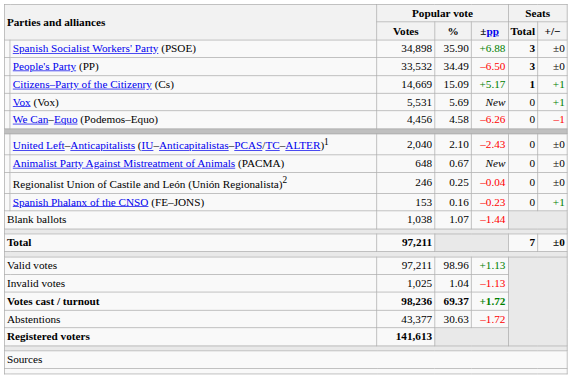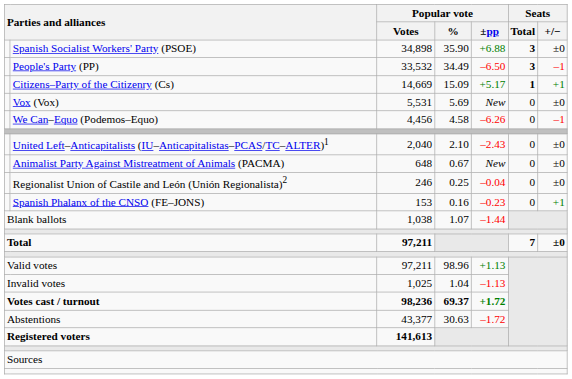(559, 66) ±0 -> (559, 66) –1
(559, 102) +1 -> (559, 102) ±0
